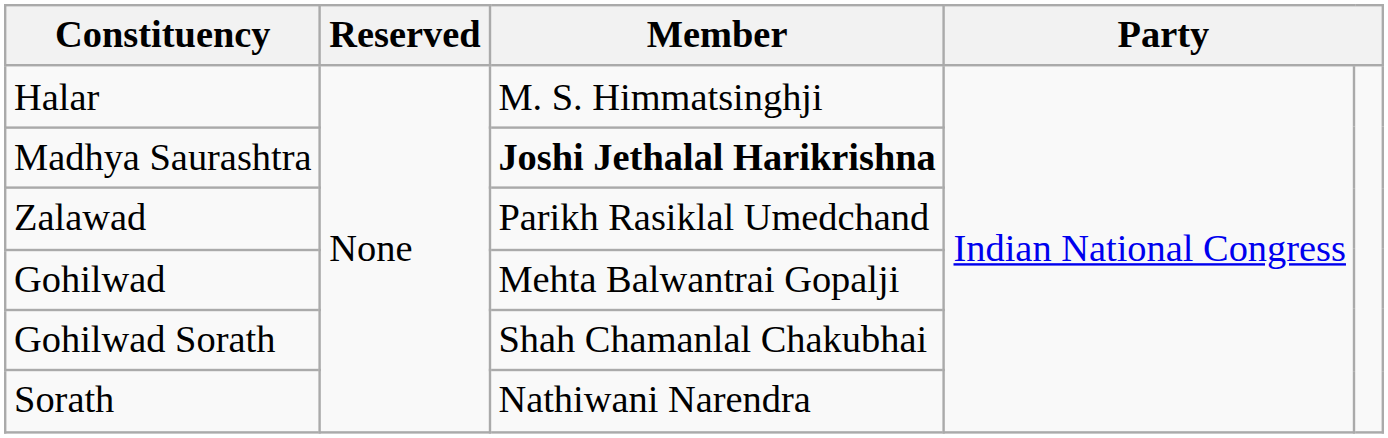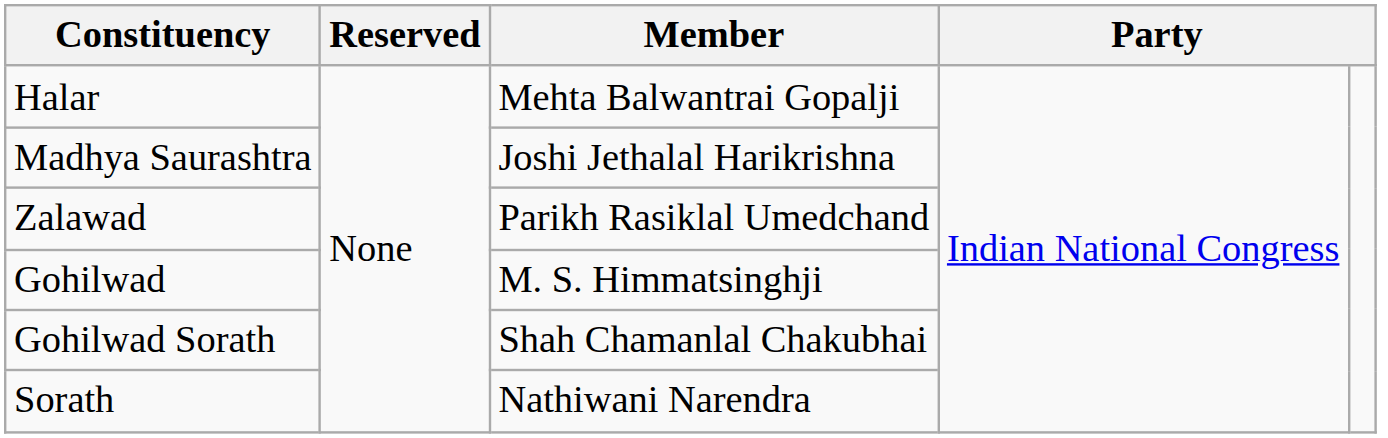(661, 95) M. S. Himmatsinghji -> (699, 95) Mehta Balwantrai Gopalji
(717, 156) bold -> (697, 156) normal
(699, 278) Mehta Balwantrai Gopalji -> (661, 278) M. S. Himmatsinghji
